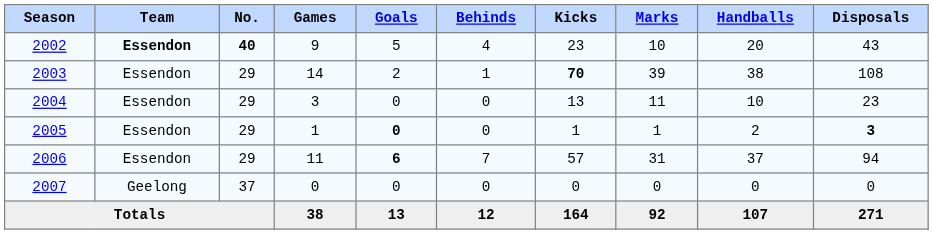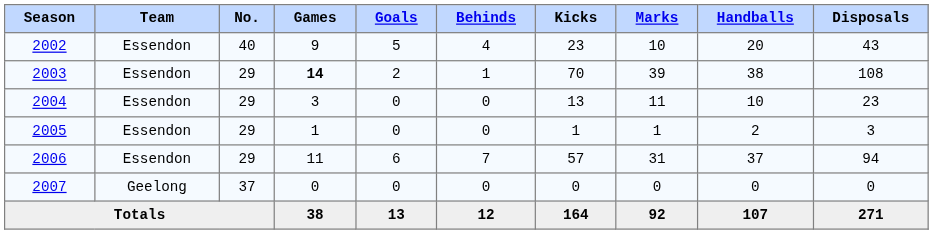(157, 47) bold -> (157, 47) normal
(247, 47) bold -> (247, 47) normal
(315, 75) normal -> (315, 75) bold
(576, 75) bold -> (576, 75) normal
(396, 131) bold -> (396, 131) normal
(871, 131) bold -> (871, 131) normal
(396, 159) bold -> (396, 159) normal
